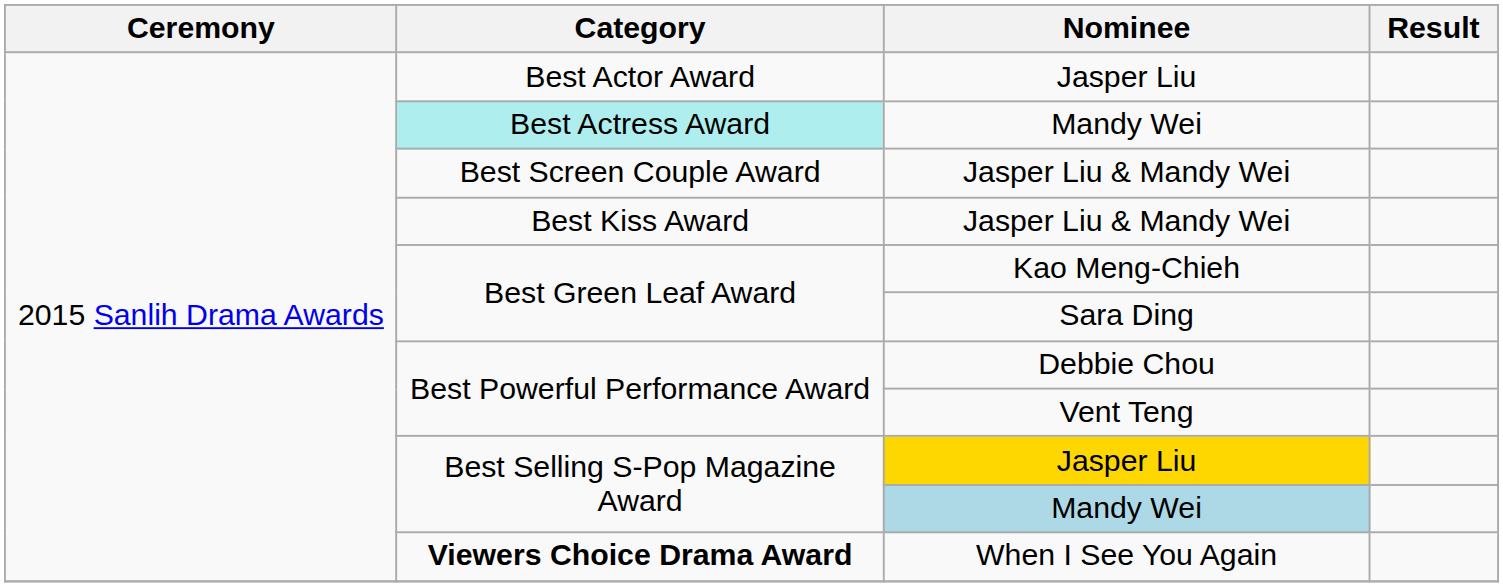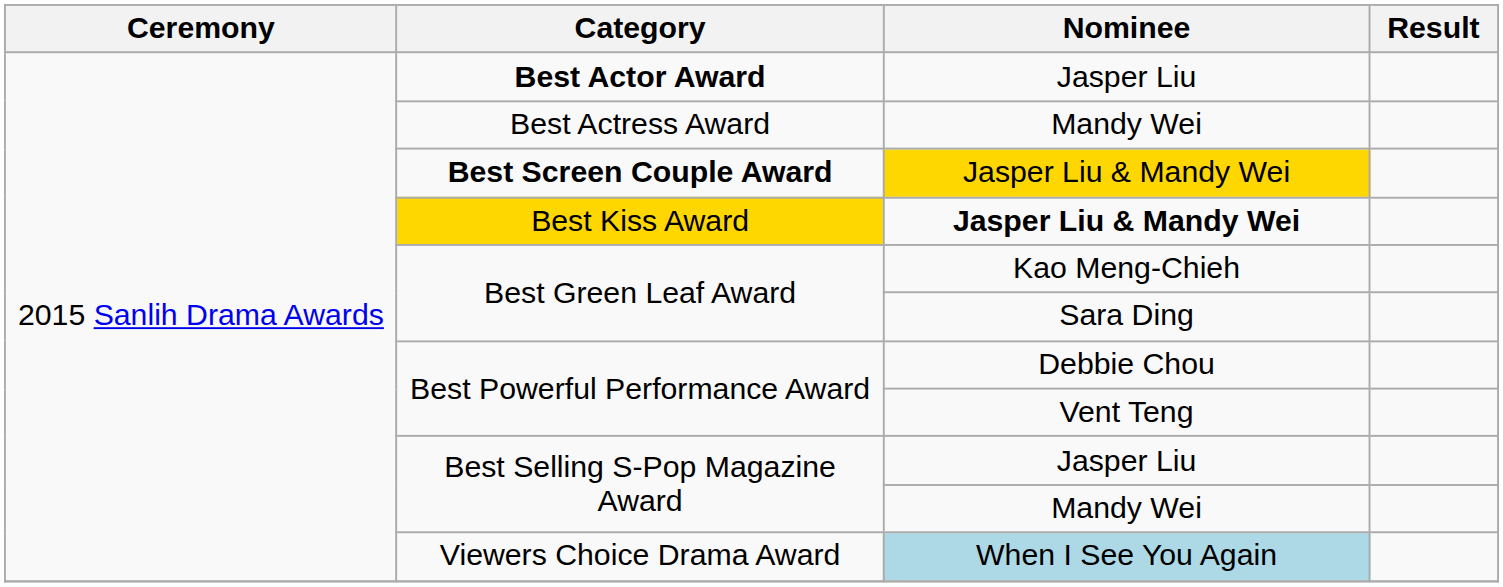(640, 76) normal -> (640, 76) bold
(640, 124) paleturquoise background -> (640, 124) no background
(640, 172) normal -> (640, 172) bold
(1127, 172) no background -> (1127, 172) gold background
(640, 220) no background -> (640, 220) gold background
(1127, 220) normal -> (1127, 220) bold
(1127, 460) gold background -> (1127, 460) no background
(1127, 508) lightblue background -> (1127, 508) no background
(640, 556) bold -> (640, 556) normal
(1127, 556) no background -> (1127, 556) lightblue background
